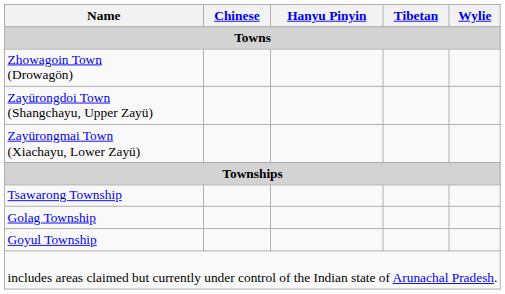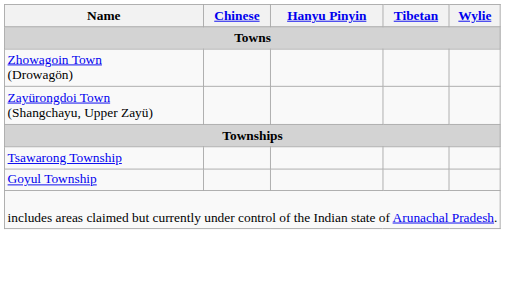- row: (74, 143)
- row: (52, 217)
